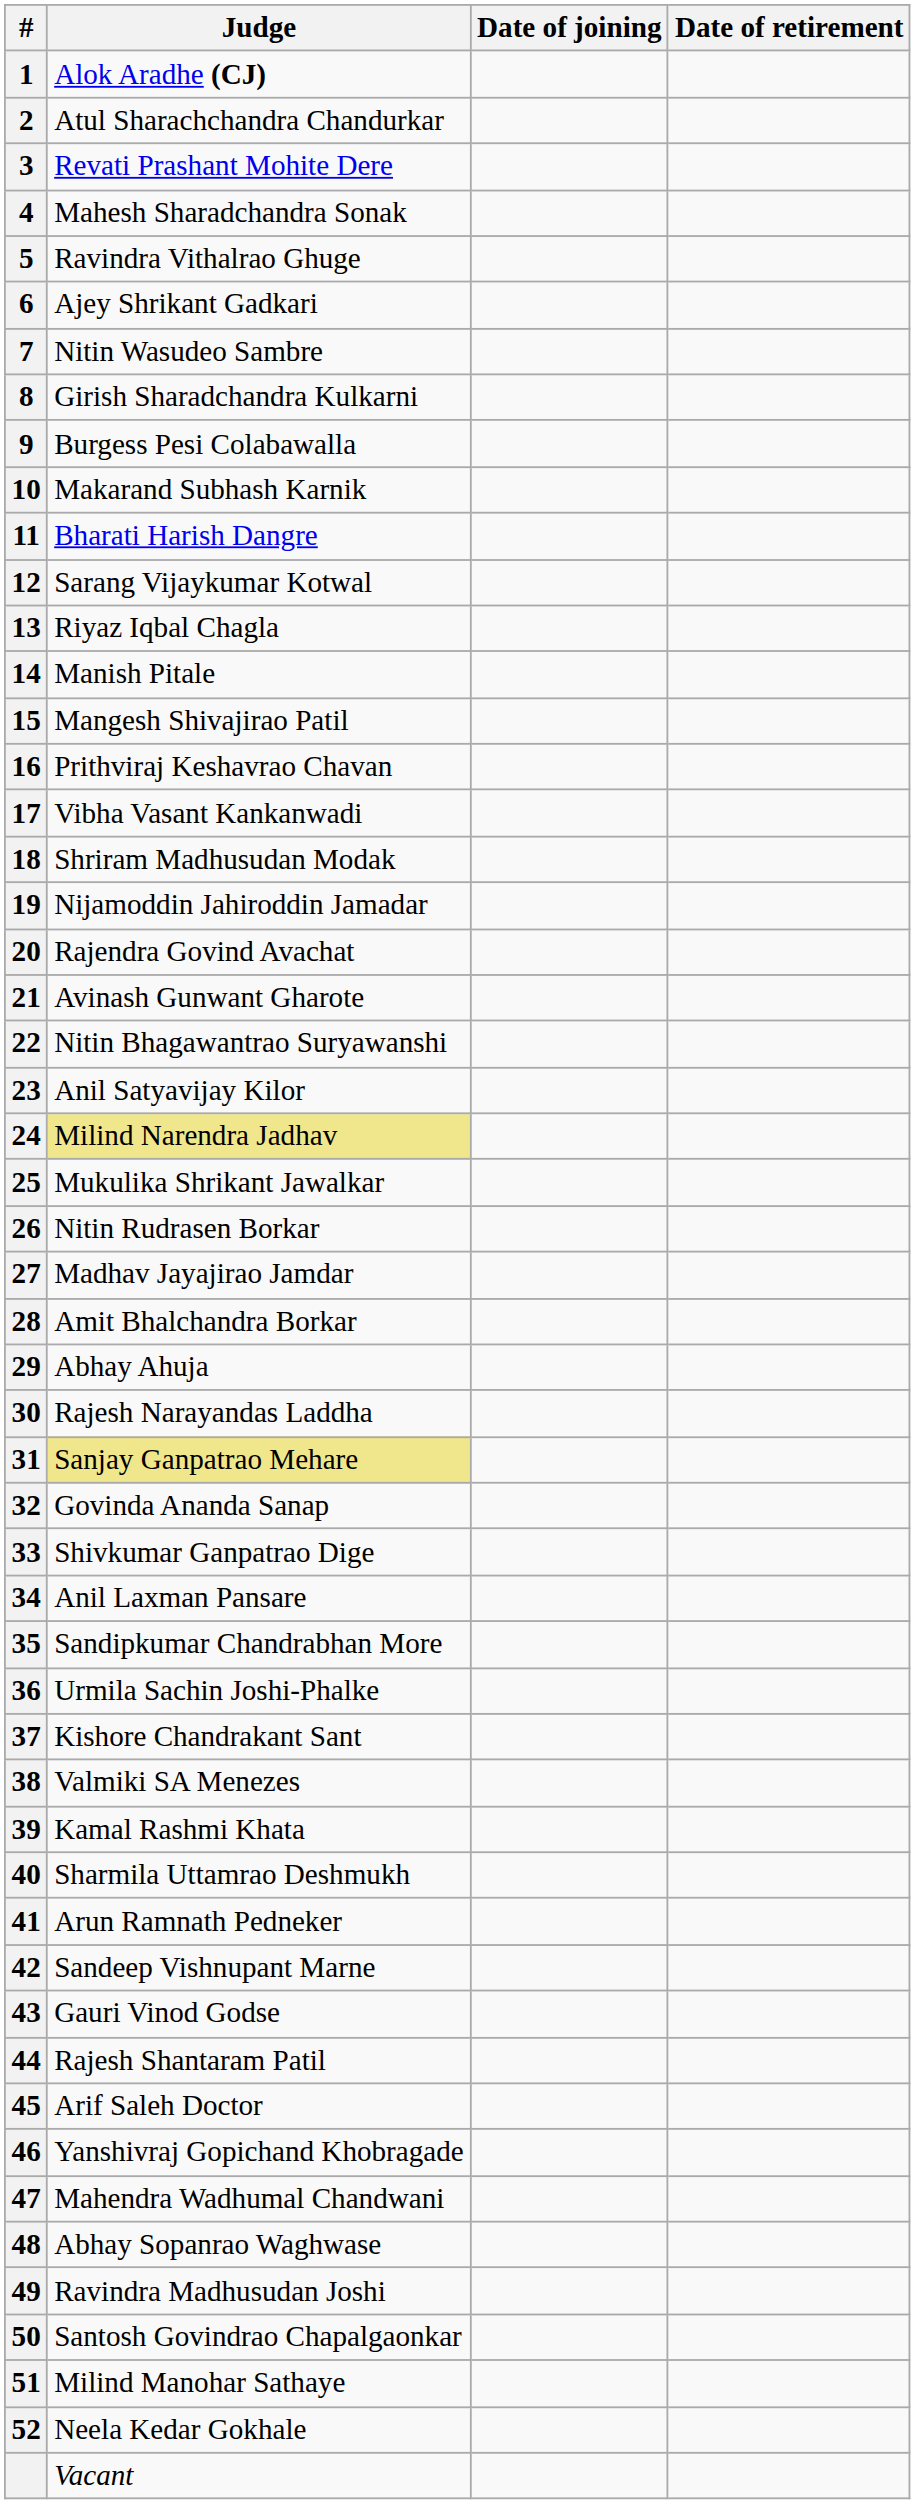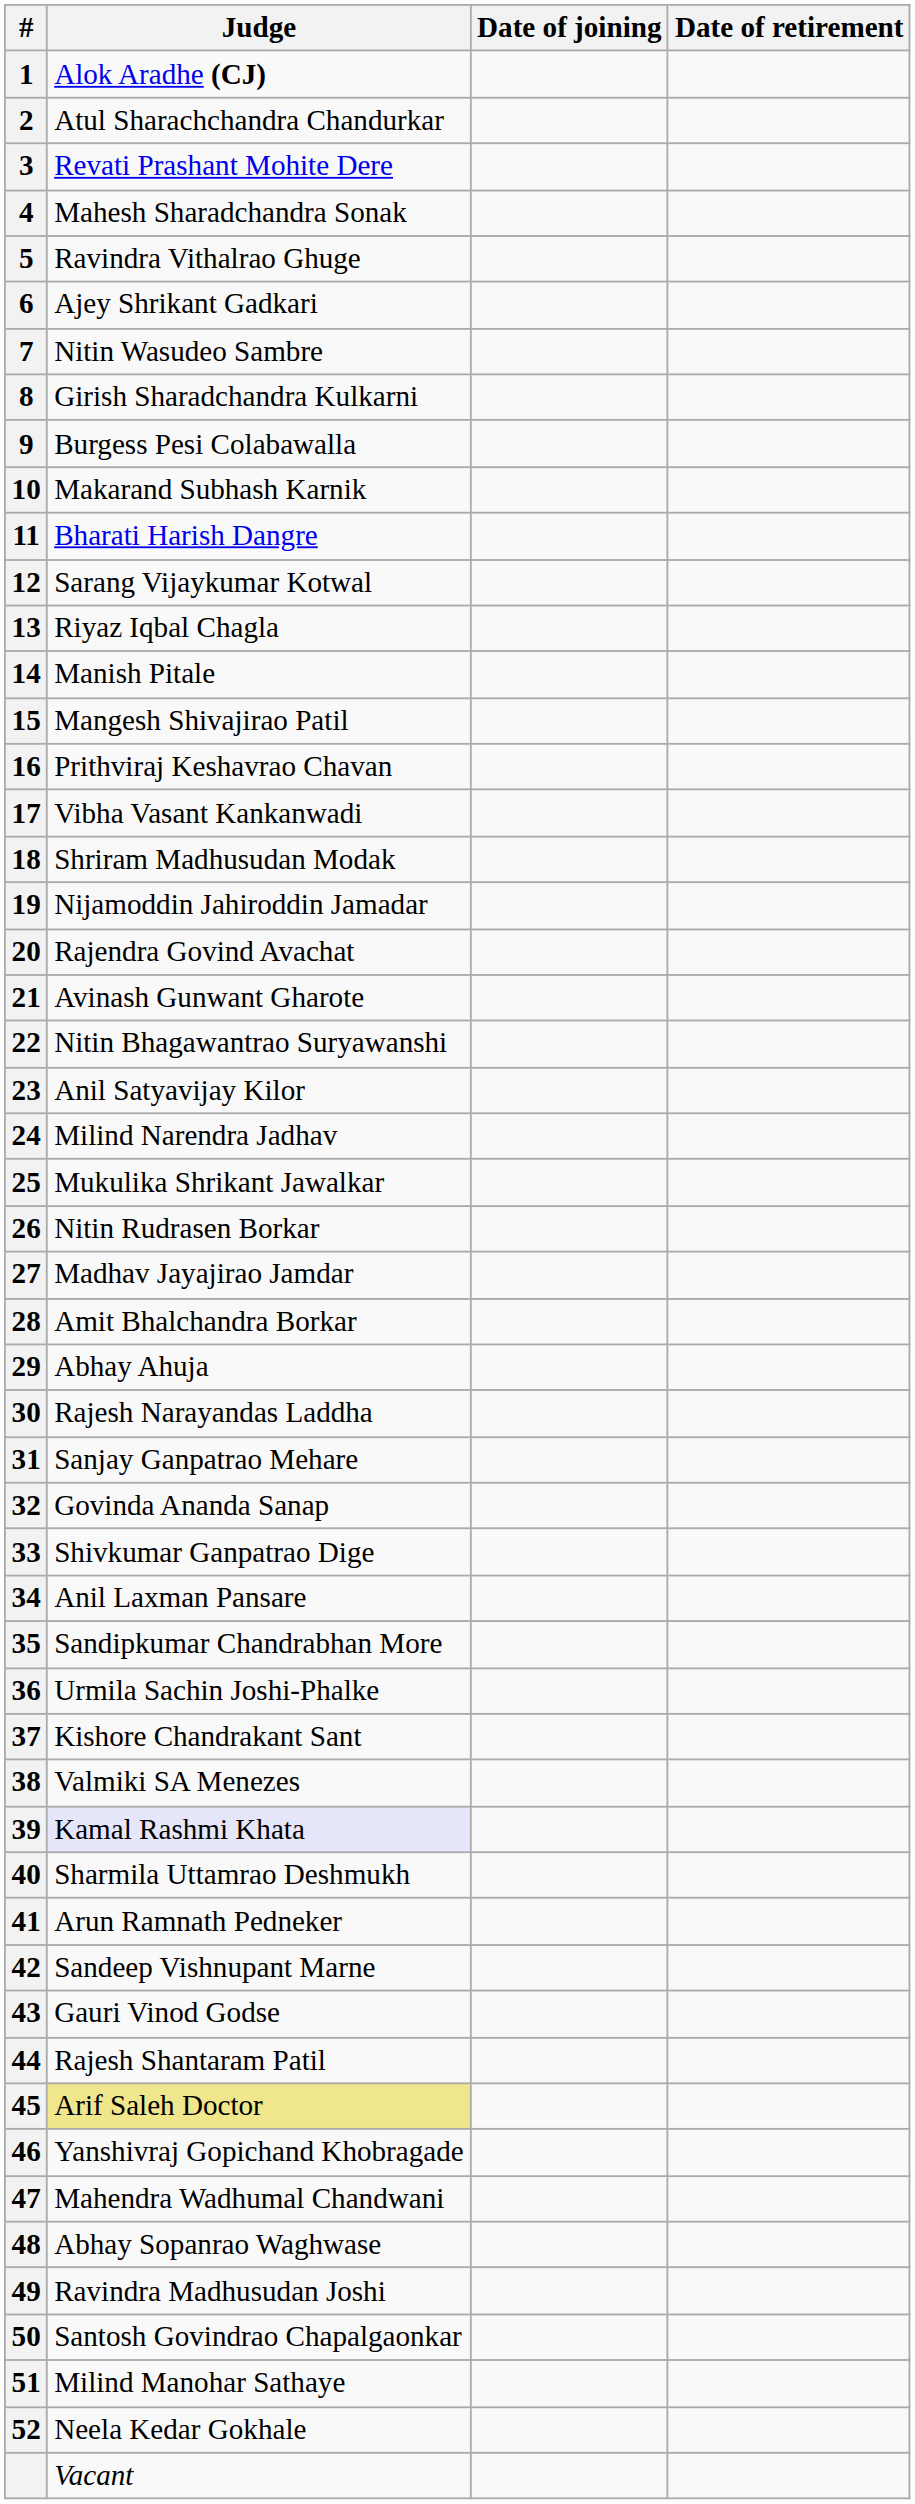(196, 1135) khaki background -> (196, 1135) no background
(206, 1459) khaki background -> (206, 1459) no background
(180, 1828) no background -> (180, 1828) lavender background
(158, 2105) no background -> (158, 2105) khaki background
